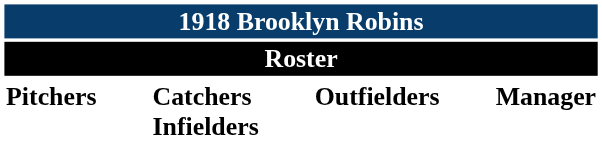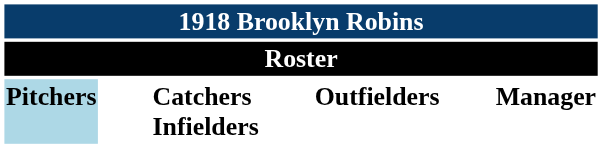(51, 95) no background -> (51, 95) lightblue background
